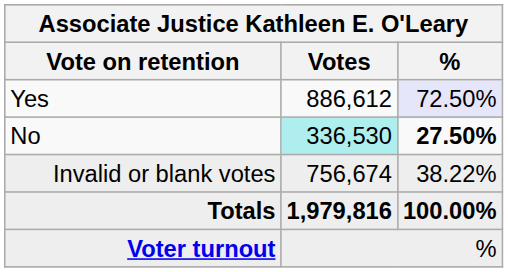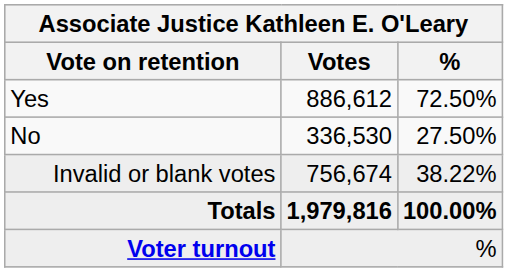(456, 99) lavender background -> (456, 99) no background
(349, 136) paleturquoise background -> (349, 136) no background
(456, 136) bold -> (456, 136) normal
